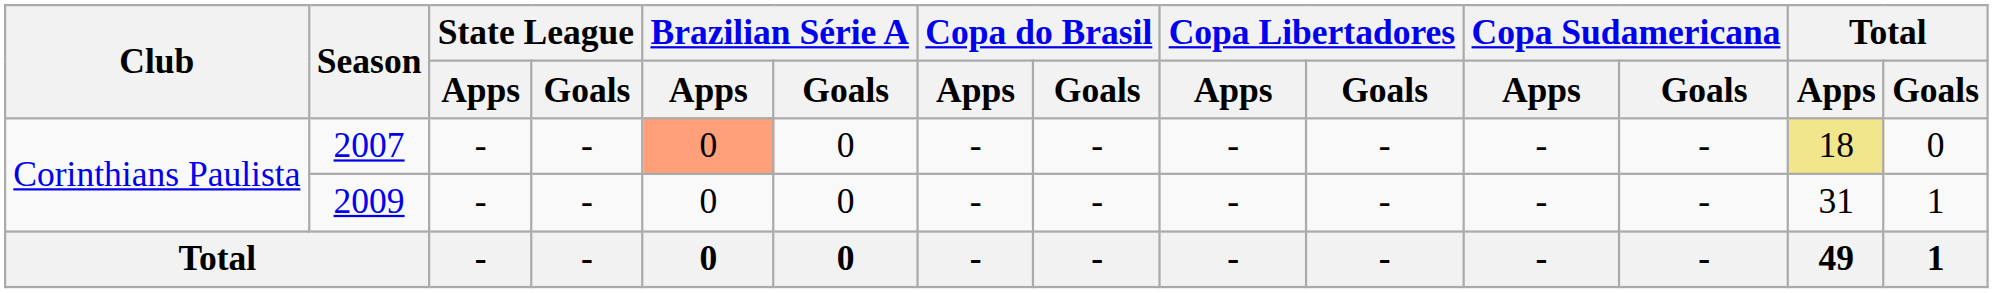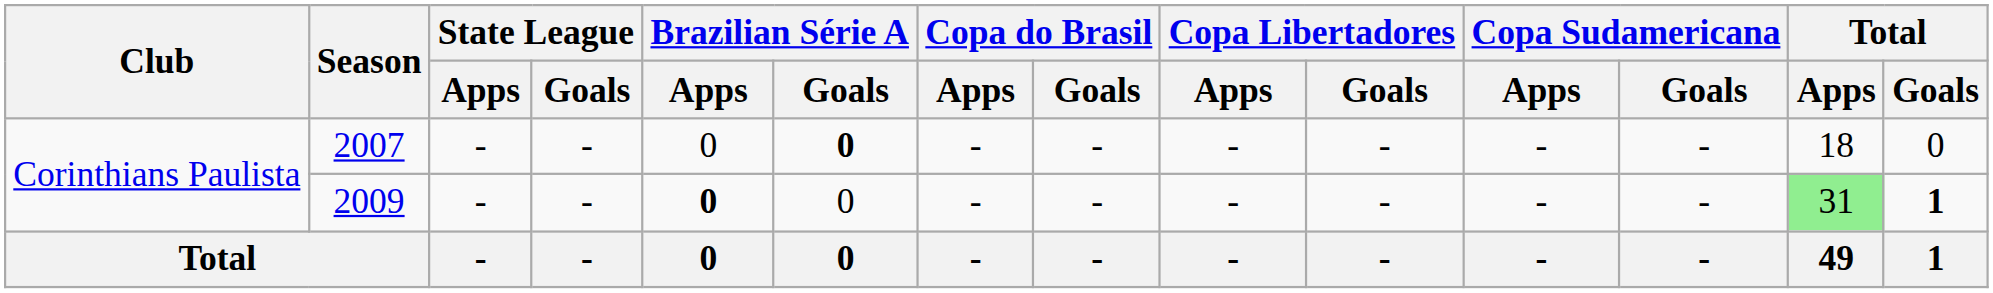(708, 145) lightsalmon background -> (708, 145) no background
(846, 145) normal -> (846, 145) bold
(1836, 145) khaki background -> (1836, 145) no background
(708, 201) normal -> (708, 201) bold
(1836, 201) no background -> (1836, 201) lightgreen background
(1936, 201) normal -> (1936, 201) bold
